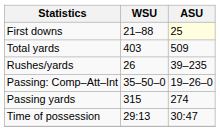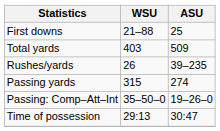(177, 31) lightyellow background -> (177, 31) no background
rows swapped: (41, 100) <-> (62, 83)
